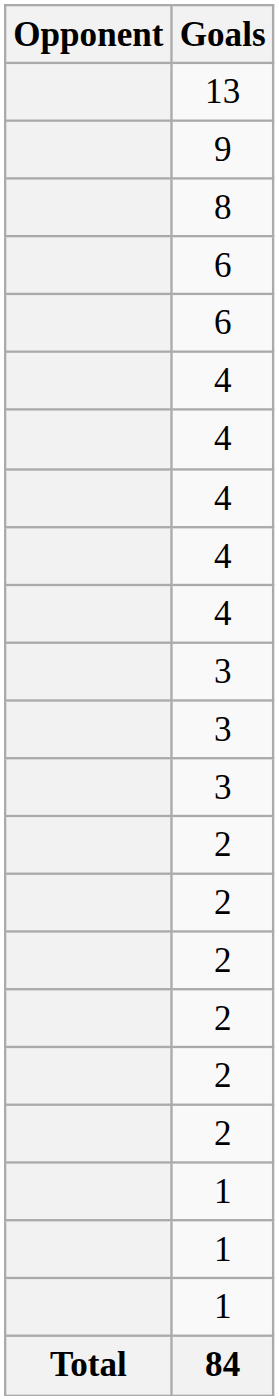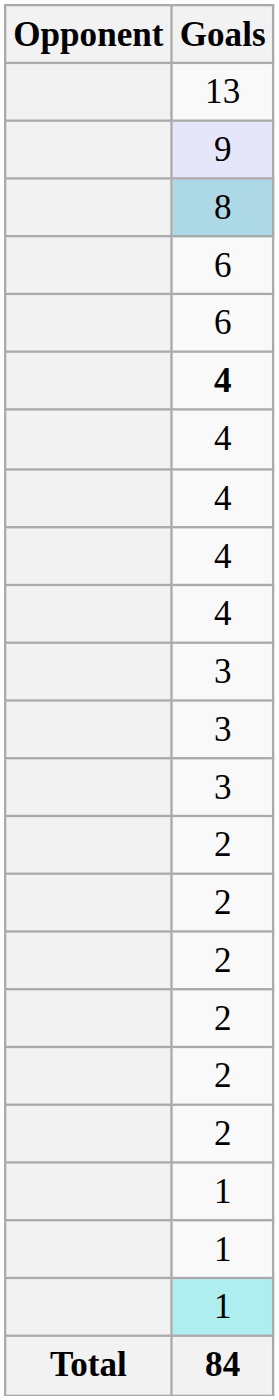(223, 149) no background -> (223, 149) lavender background
(223, 207) no background -> (223, 207) lightblue background
(223, 381) normal -> (223, 381) bold
(223, 1307) no background -> (223, 1307) paleturquoise background
